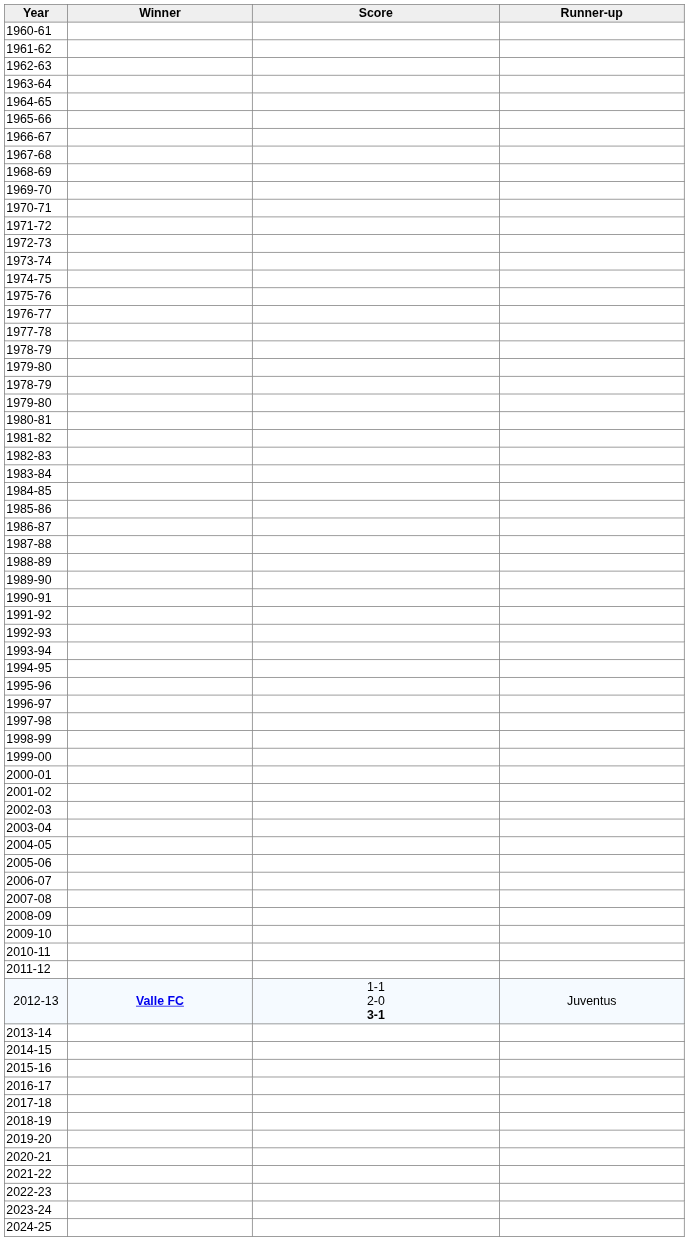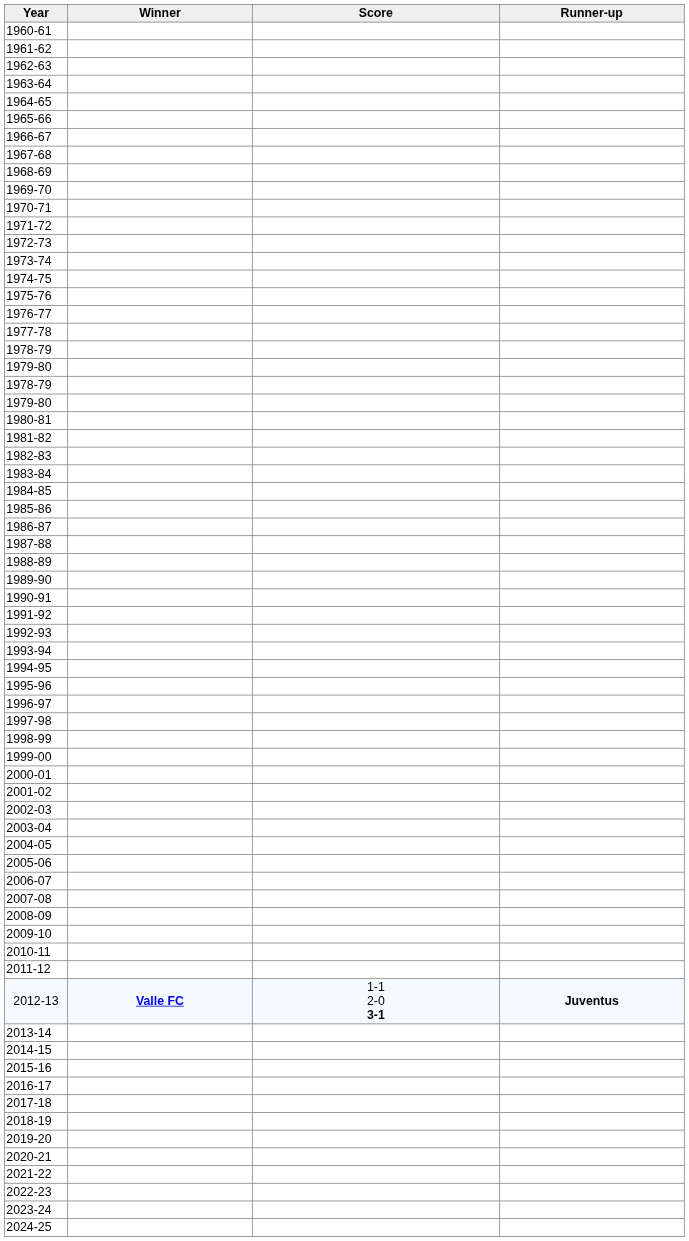(592, 1001) normal -> (592, 1001) bold
